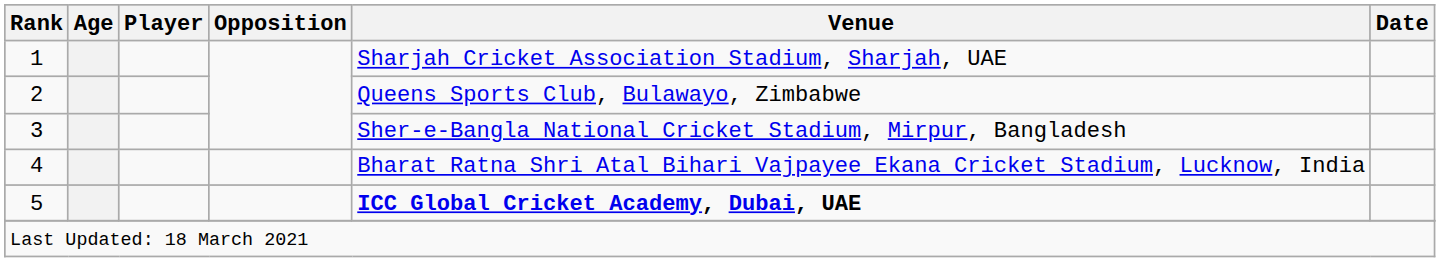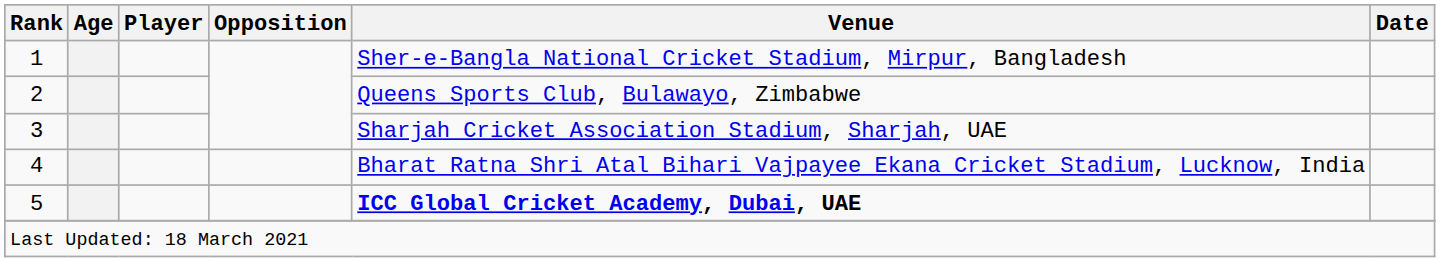(682, 59) Sharjah Cricket Association Stadium, Sharjah, UAE -> (742, 59) Sher-e-Bangla National Cricket Stadium, Mirpur, Bangladesh
(742, 131) Sher-e-Bangla National Cricket Stadium, Mirpur, Bangladesh -> (682, 131) Sharjah Cricket Association Stadium, Sharjah, UAE
